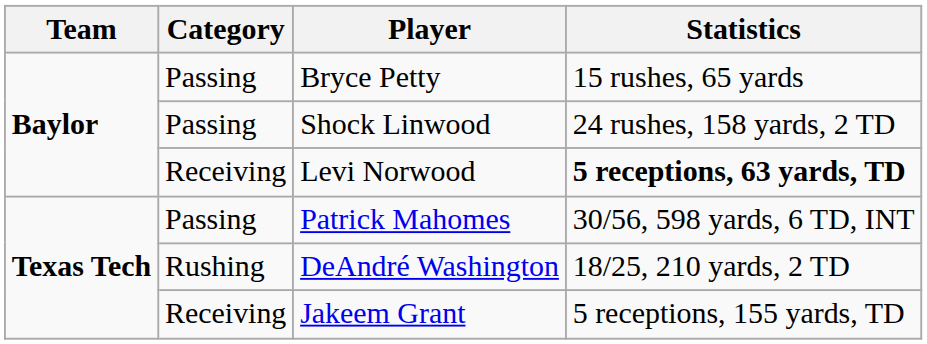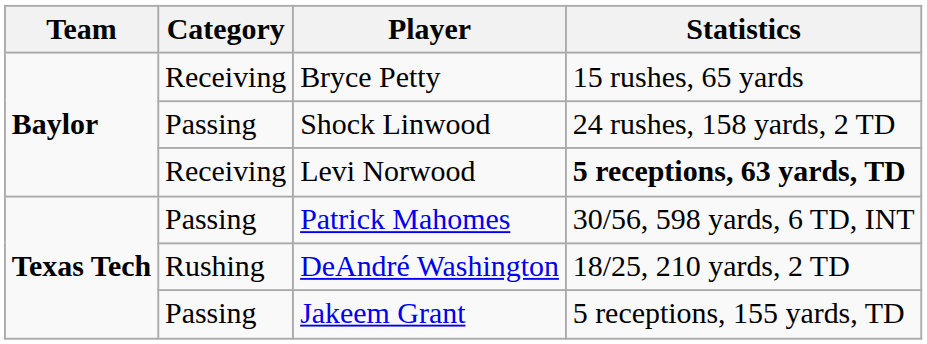(211, 76) Passing -> (226, 76) Receiving
(226, 313) Receiving -> (211, 313) Passing
